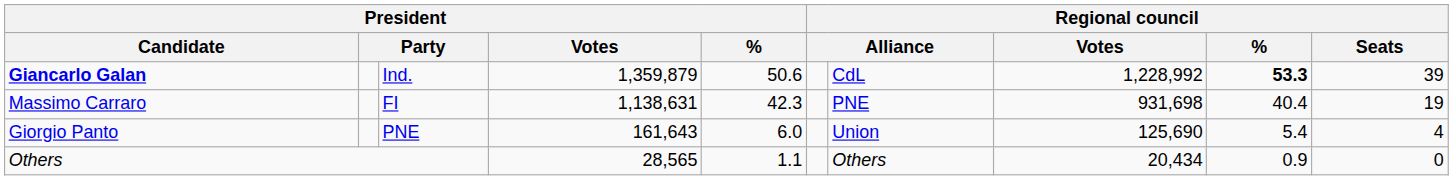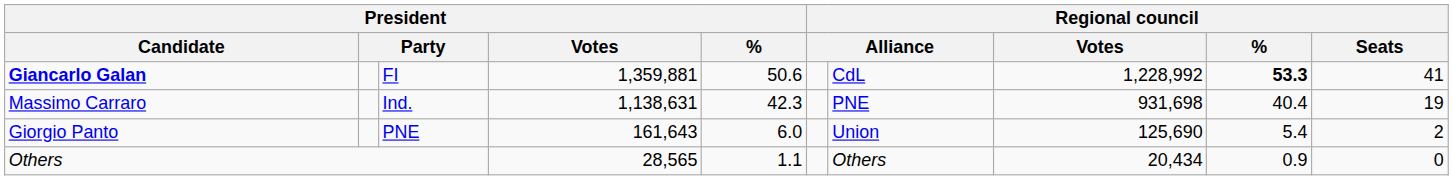(397, 75) Ind. -> (390, 75) FI
(658, 75) 1,359,879 -> (658, 75) 1,359,881
(1434, 75) 39 -> (1434, 75) 41
(390, 103) FI -> (397, 103) Ind.
(1439, 132) 4 -> (1439, 132) 2
